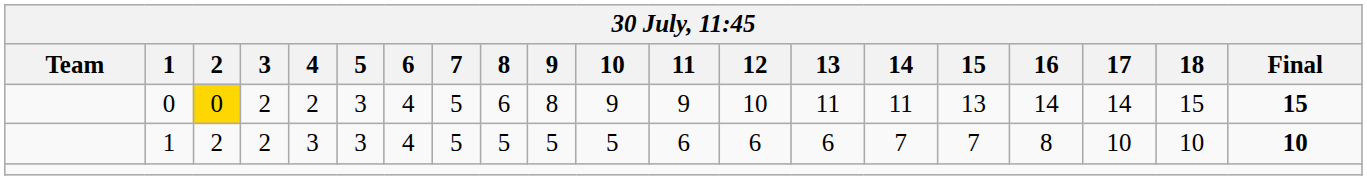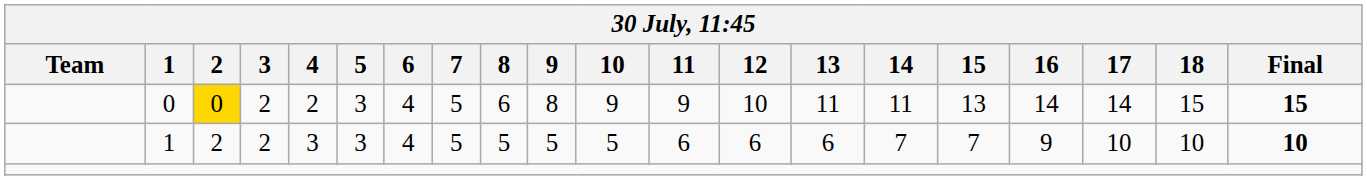(1046, 143) 8 -> (1046, 143) 9
